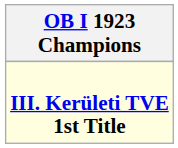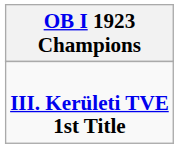(89, 114) lightyellow background -> (89, 114) no background
